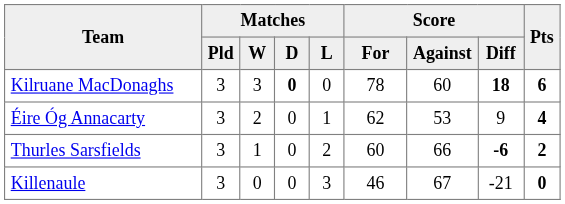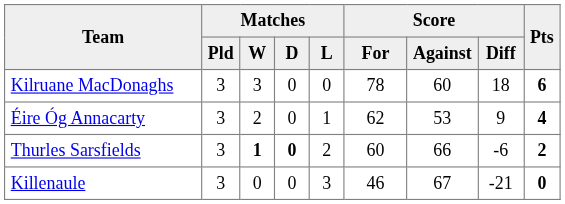(292, 85) bold -> (292, 85) normal
(501, 85) bold -> (501, 85) normal
(257, 150) normal -> (257, 150) bold
(292, 150) normal -> (292, 150) bold
(501, 150) bold -> (501, 150) normal
